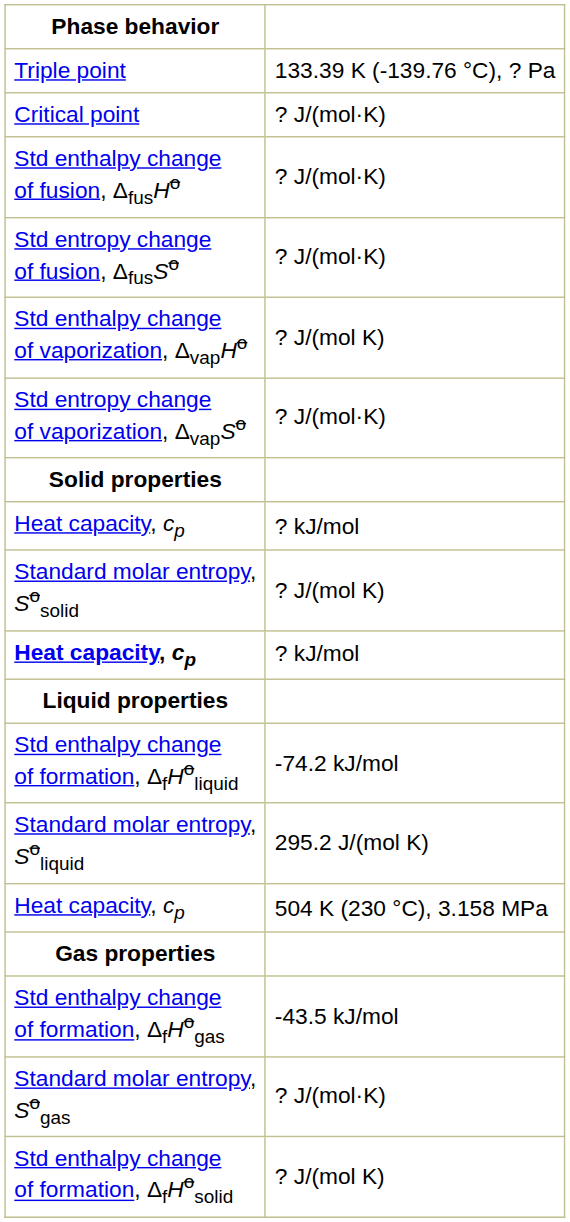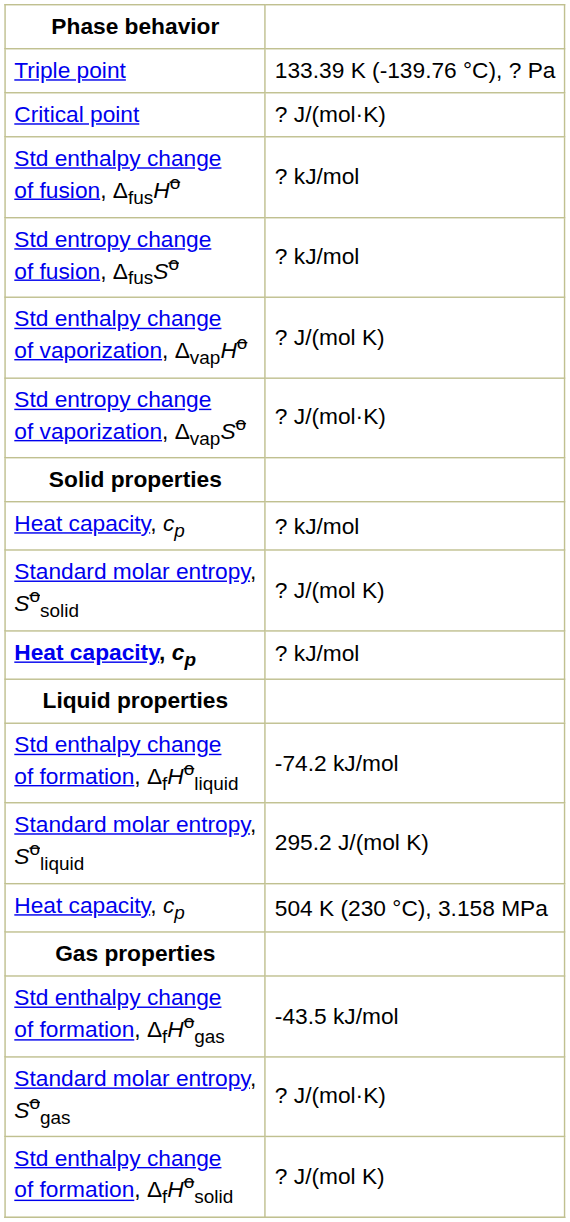(330, 176) ? J/(mol·K) -> (317, 176) ? kJ/mol
(330, 256) ? J/(mol·K) -> (317, 256) ? kJ/mol
